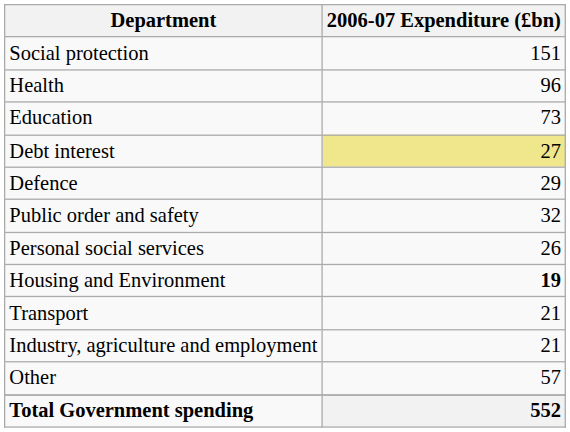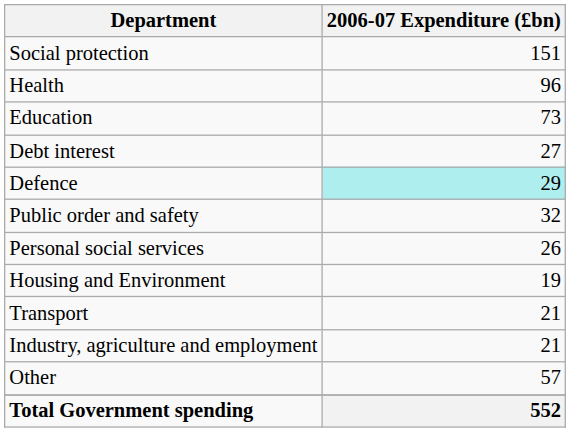(551, 150) khaki background -> (551, 150) no background
(551, 183) no background -> (551, 183) paleturquoise background
(551, 280) bold -> (551, 280) normal
